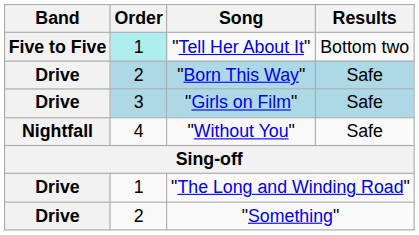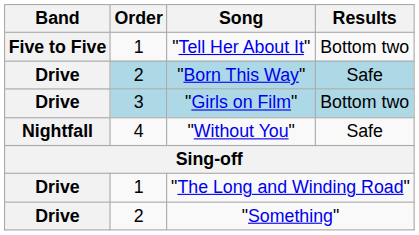(139, 46) paleturquoise background -> (139, 46) no background
(365, 103) Safe -> (365, 103) Bottom two
